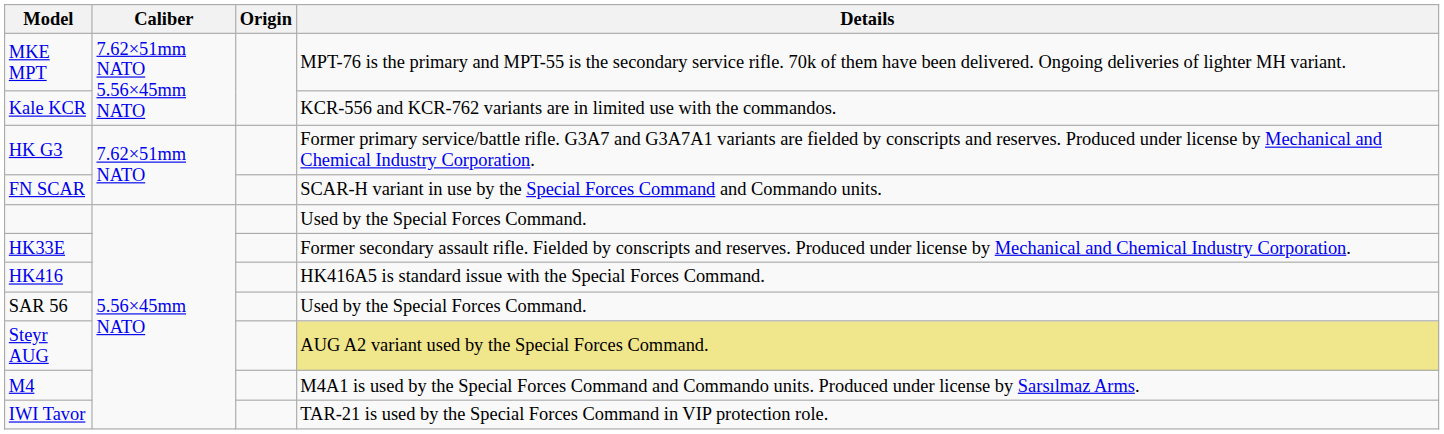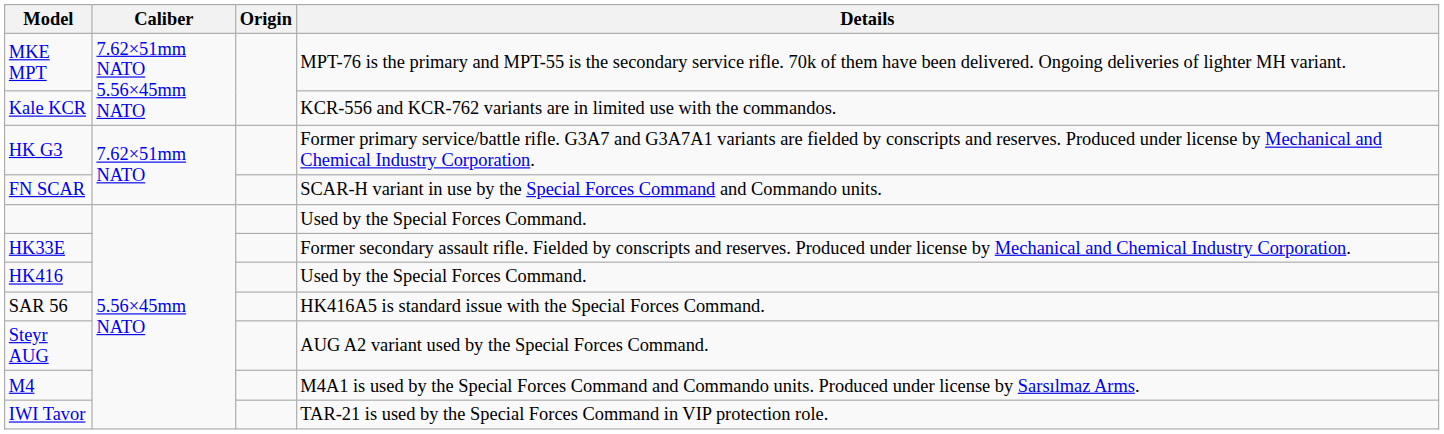(533, 276) HK416A5 is standard issue with the Special Forces Command. -> (443, 276) Used by the Special Forces Command.
(443, 306) Used by the Special Forces Command. -> (533, 306) HK416A5 is standard issue with the Special Forces Command.
(505, 345) khaki background -> (505, 345) no background
